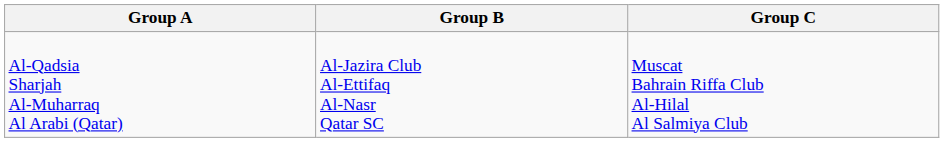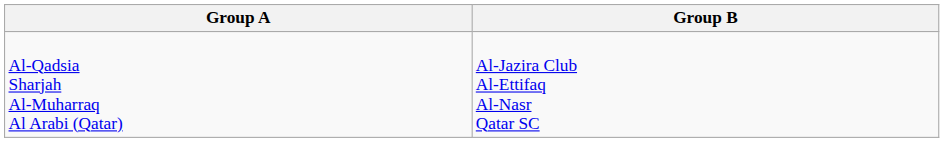- column: (783, 18)
